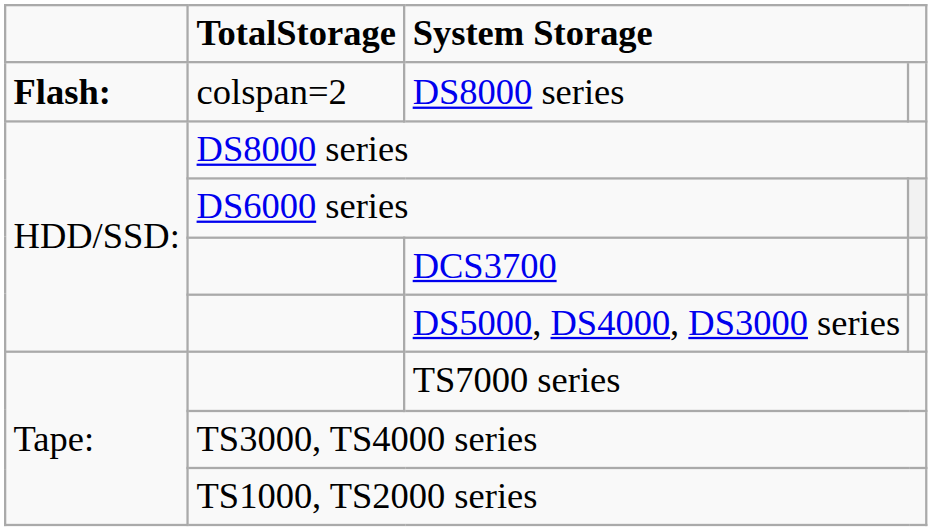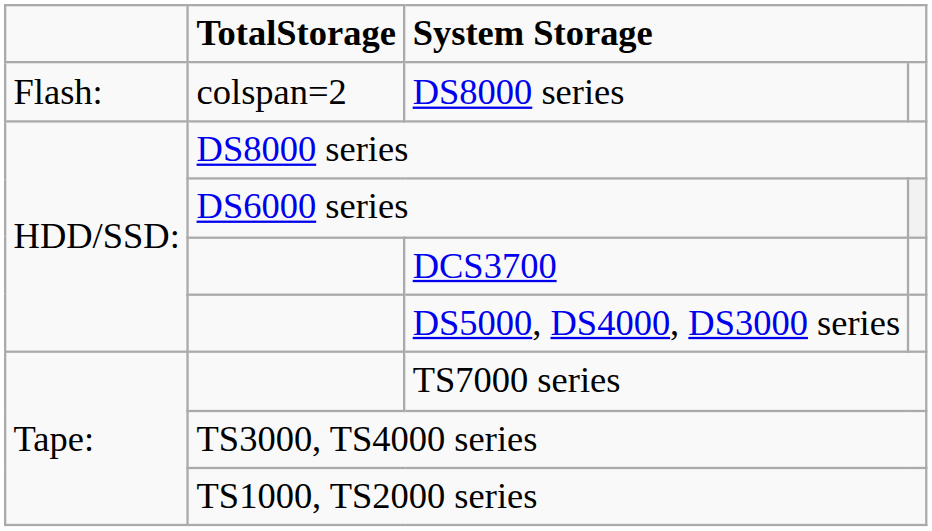(62, 91) bold -> (58, 91) normal
